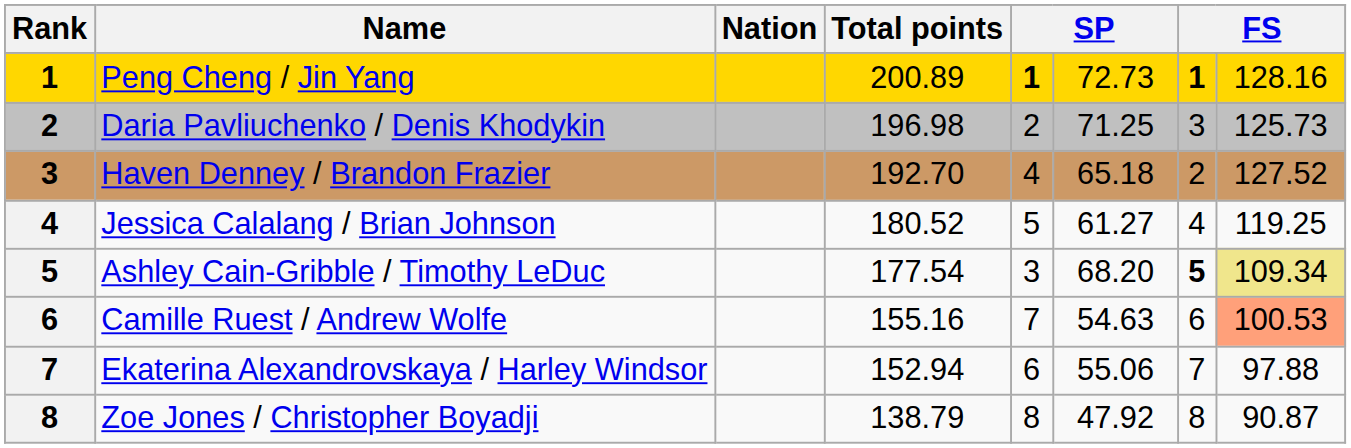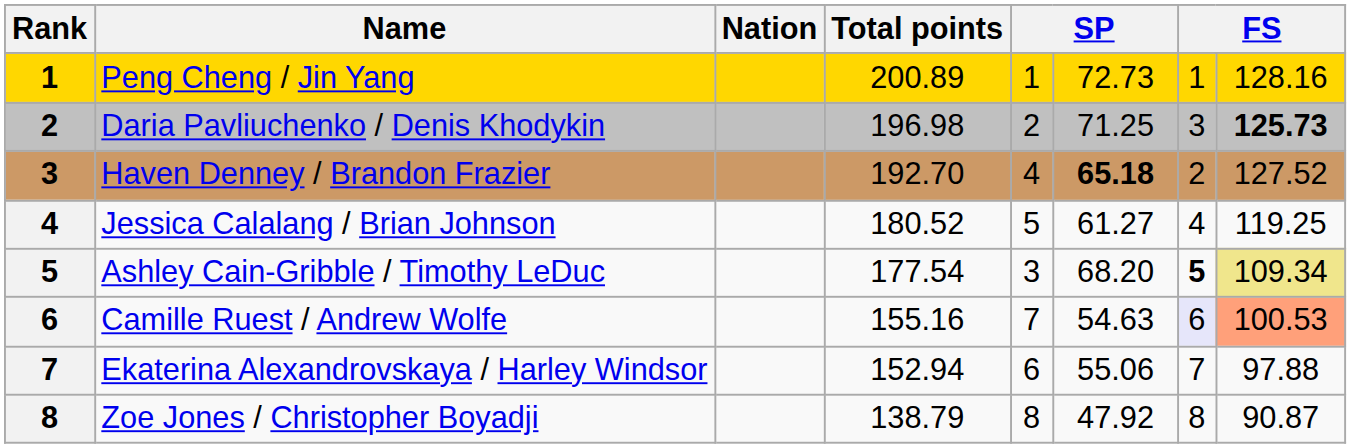(1032, 77) bold -> (1032, 77) normal
(1197, 77) bold -> (1197, 77) normal
(1281, 126) normal -> (1281, 126) bold
(1116, 175) normal -> (1116, 175) bold
(1197, 321) no background -> (1197, 321) lavender background
